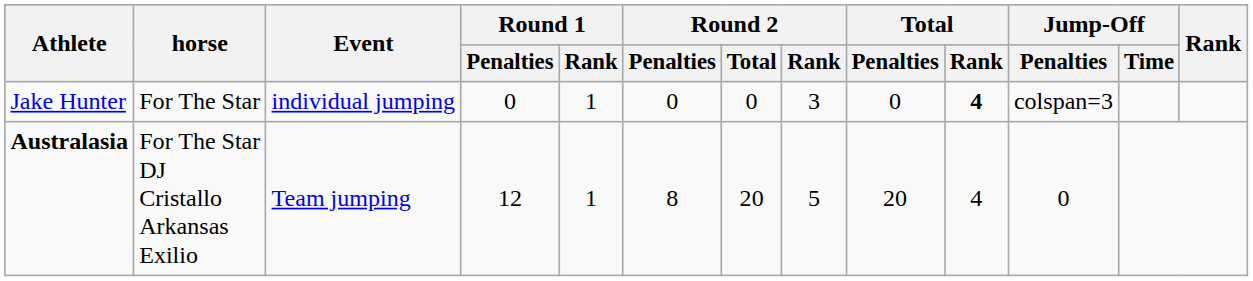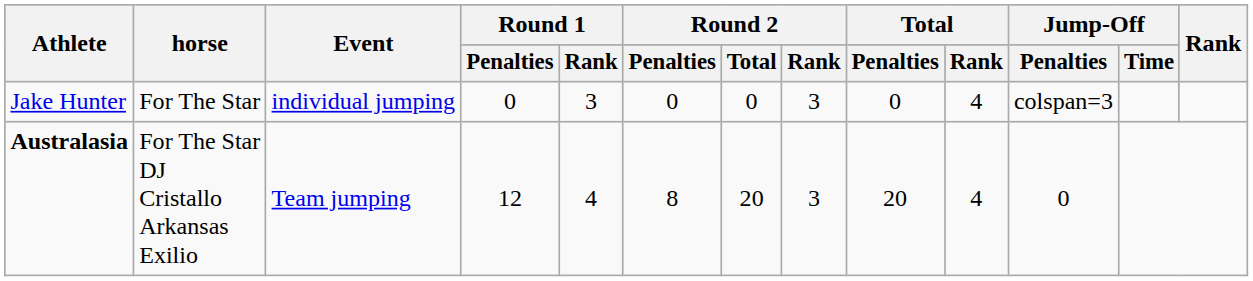(591, 101) 1 -> (591, 101) 3
(976, 101) bold -> (976, 101) normal
(591, 198) 1 -> (591, 198) 4
(814, 198) 5 -> (814, 198) 3
